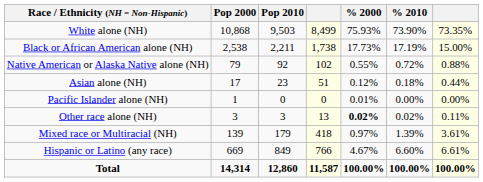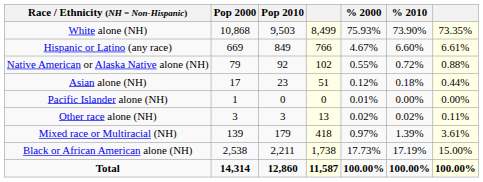rows swapped: (108, 47) <-> (108, 151)
(364, 116) bold -> (364, 116) normal
